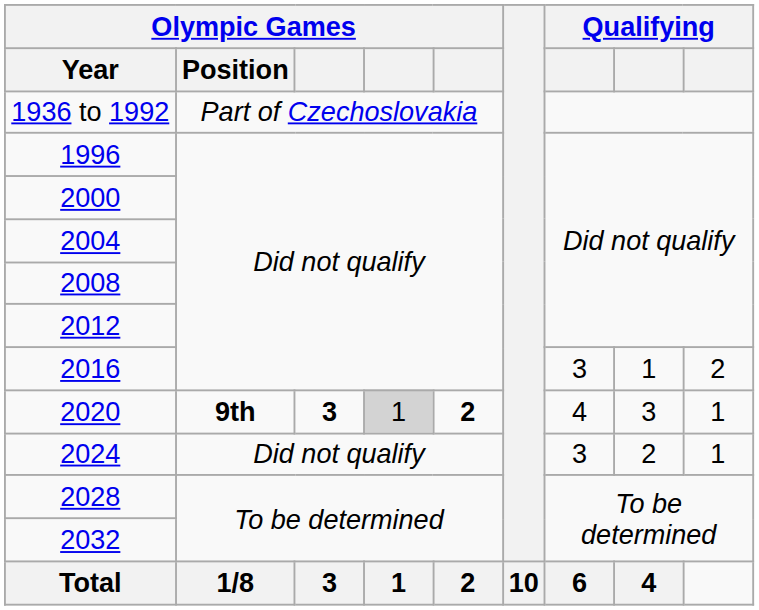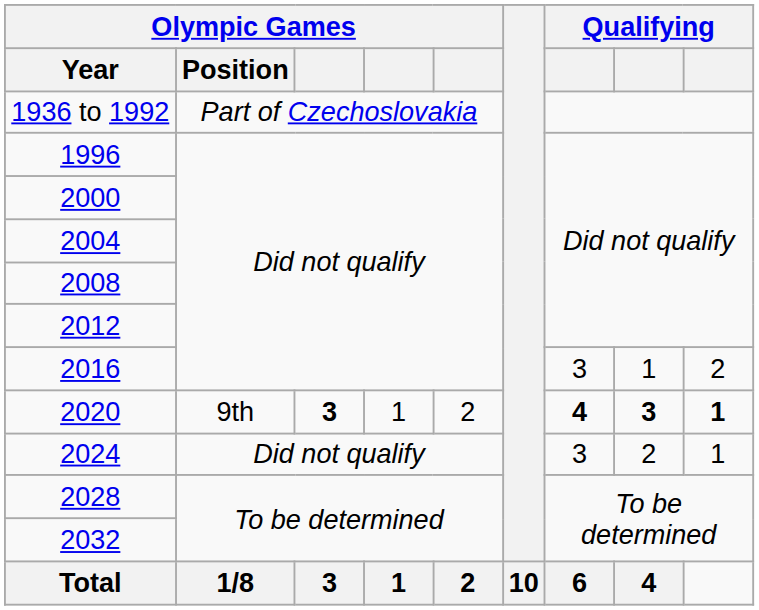(235, 412) bold -> (235, 412) normal
(399, 412) lightgrey background -> (399, 412) no background
(468, 412) bold -> (468, 412) normal
(580, 412) normal -> (580, 412) bold
(649, 412) normal -> (649, 412) bold
(718, 412) normal -> (718, 412) bold
